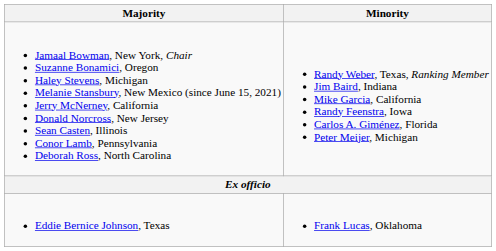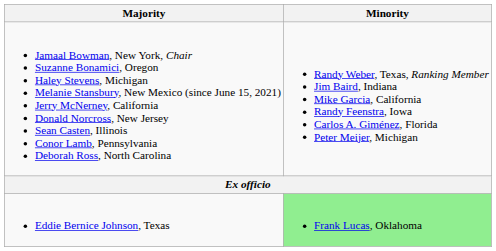(387, 226) no background -> (387, 226) lightgreen background
